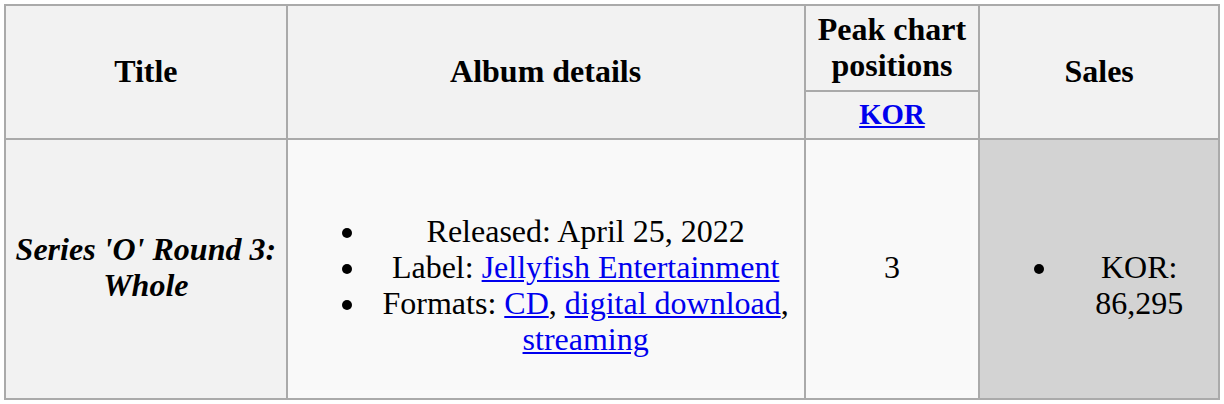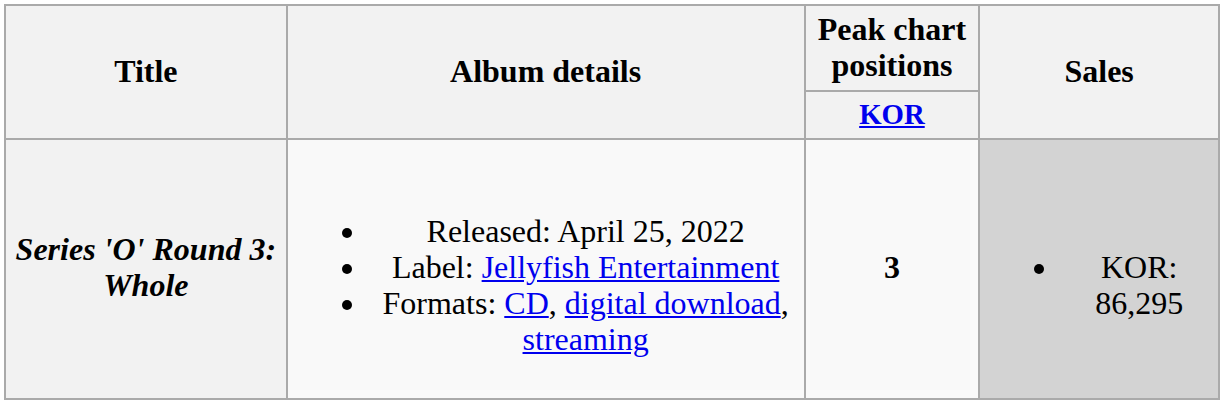(892, 268) normal -> (892, 268) bold
